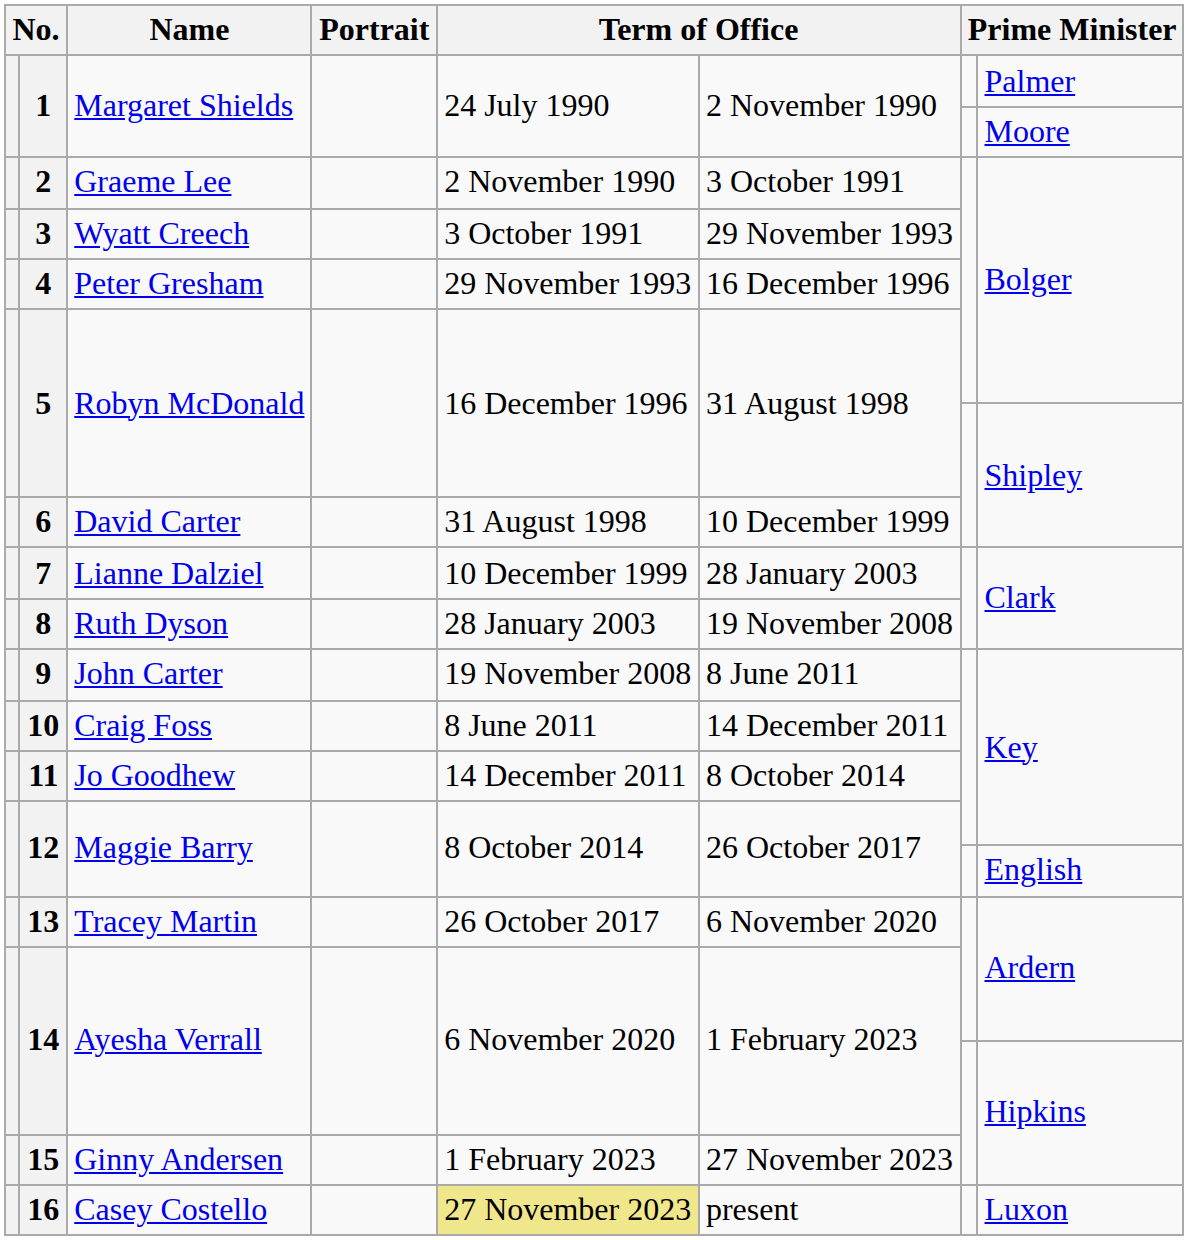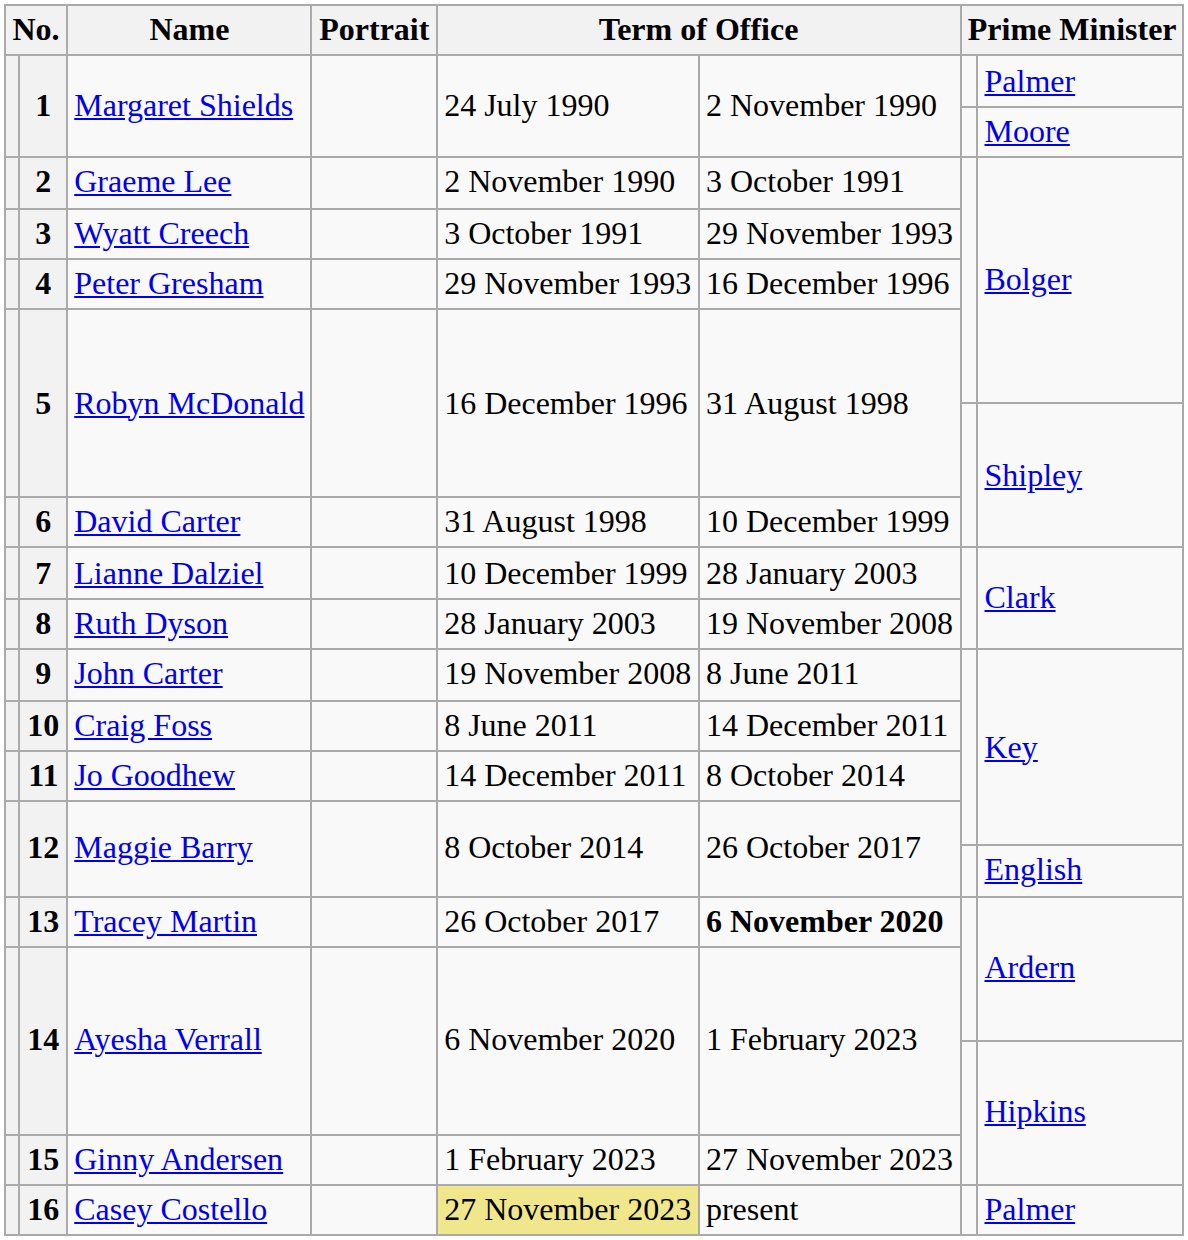(821, 920) normal -> (825, 920) bold
(1026, 1209) Luxon -> (1030, 1209) Palmer
